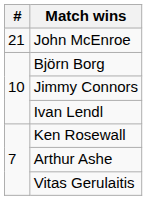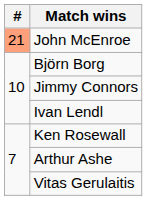(16, 40) no background -> (16, 40) lightsalmon background
